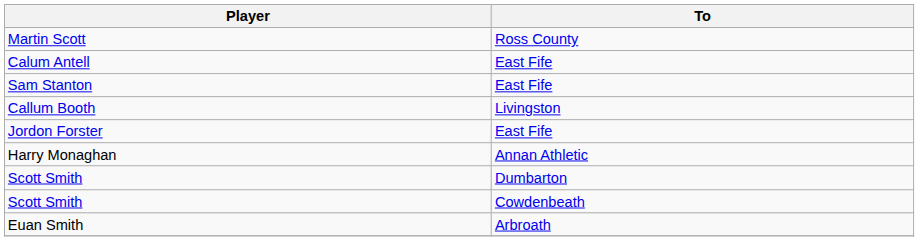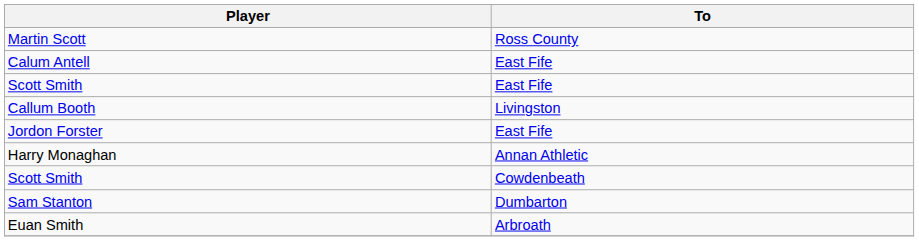(50, 86) Sam Stanton -> (45, 86) Scott Smith
(531, 178) Dumbarton -> (540, 178) Cowdenbeath
(45, 201) Scott Smith -> (50, 201) Sam Stanton
(540, 201) Cowdenbeath -> (531, 201) Dumbarton
